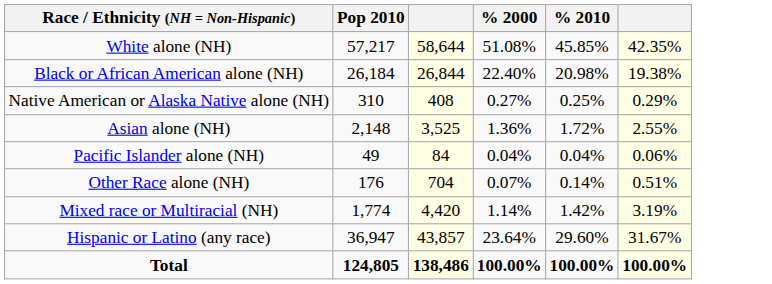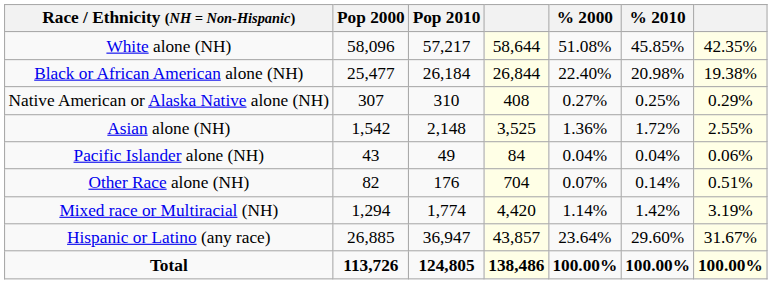+ column: (371, 18)
